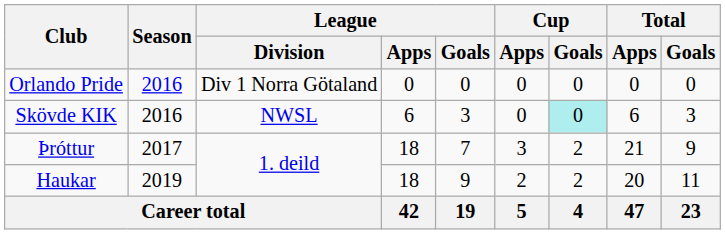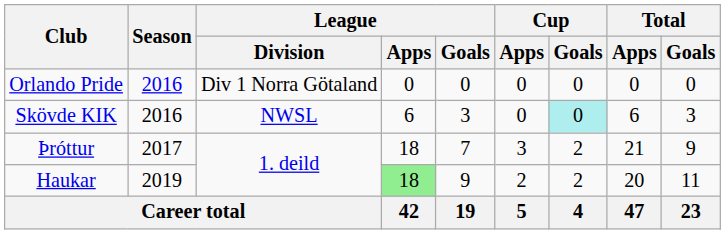(409, 180) no background -> (409, 180) lightgreen background
